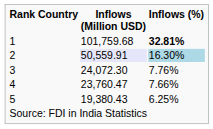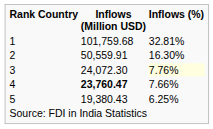(167, 41) bold -> (167, 41) normal
(104, 55) lavender background -> (104, 55) no background
(167, 55) lightblue background -> (167, 55) no background
(164, 70) no background -> (164, 70) lightyellow background
(104, 84) normal -> (104, 84) bold
